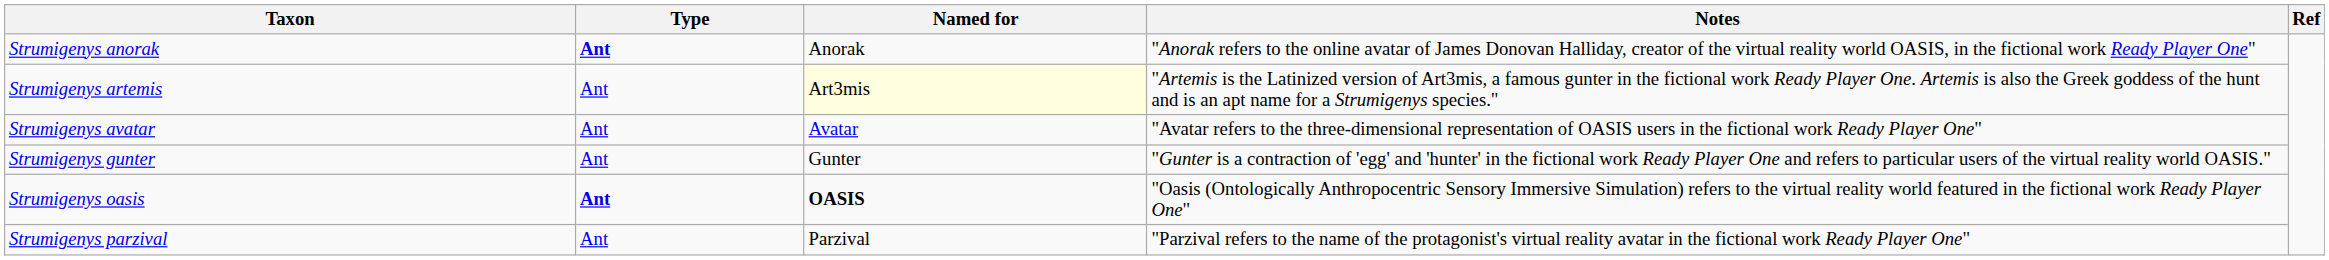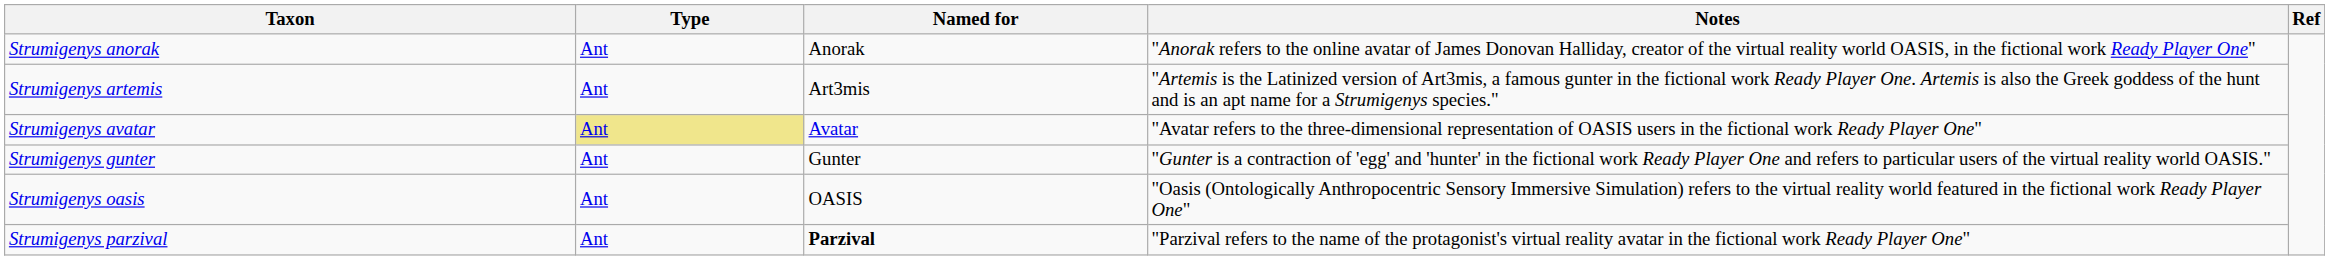(595, 49) bold -> (594, 49) normal
(839, 89) lightyellow background -> (839, 89) no background
(594, 129) no background -> (594, 129) khaki background
(595, 199) bold -> (594, 199) normal
(837, 199) bold -> (836, 199) normal
(839, 239) normal -> (842, 239) bold
